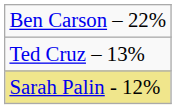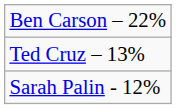(85, 86) khaki background -> (85, 86) no background
